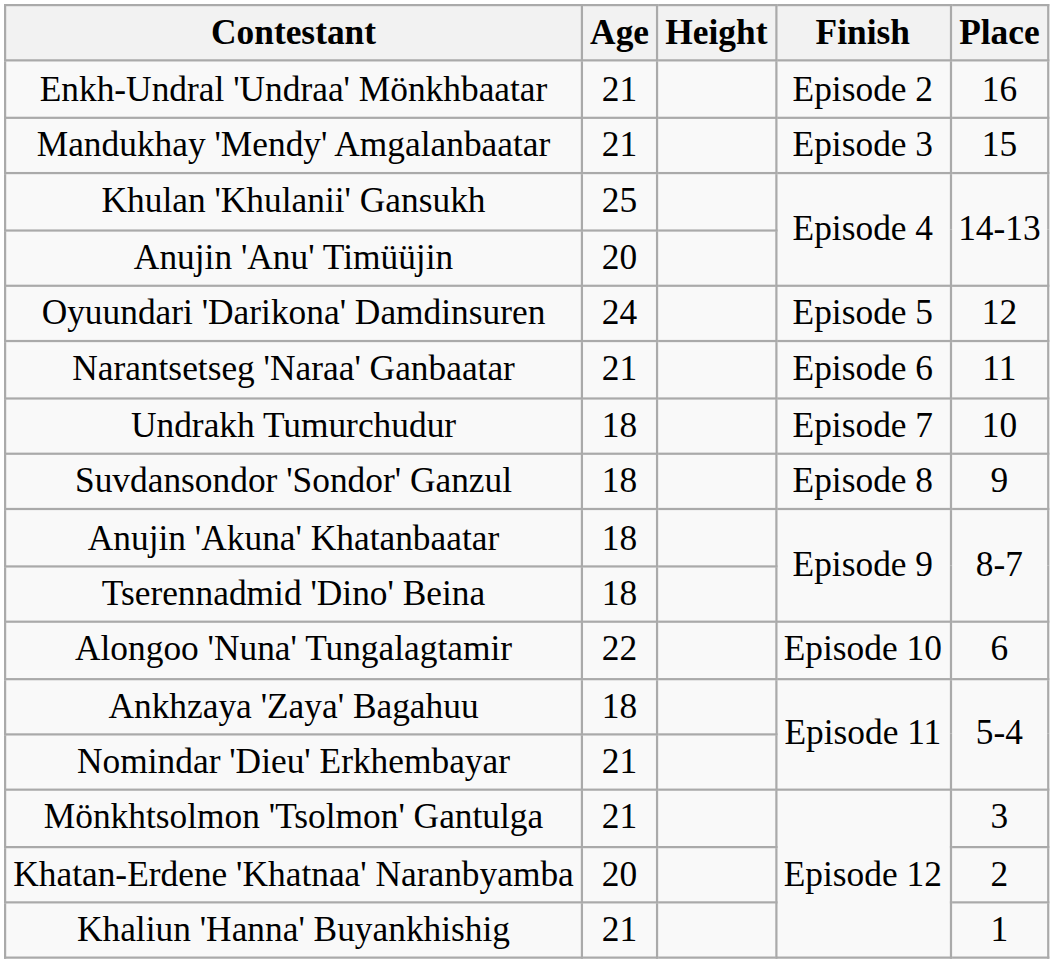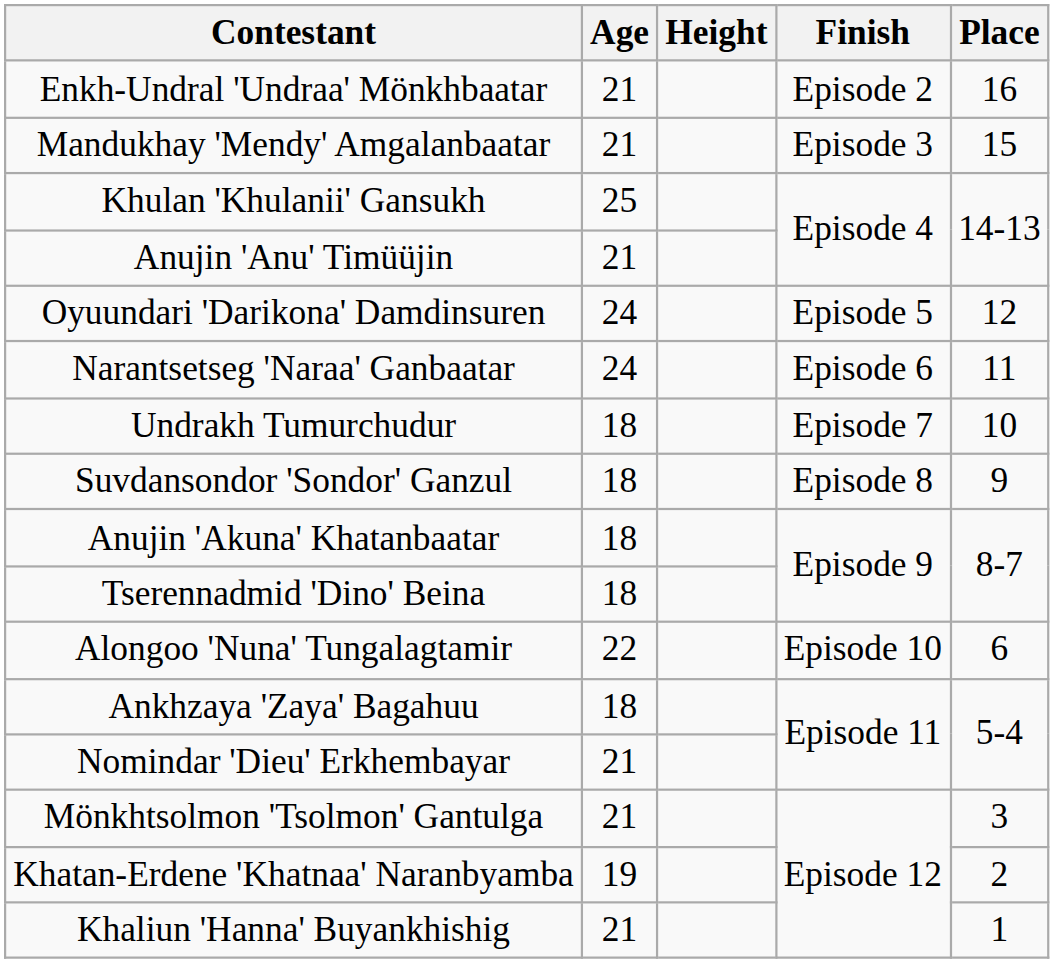(620, 256) 20 -> (620, 256) 21
(620, 369) 21 -> (620, 369) 24
(620, 873) 20 -> (620, 873) 19
